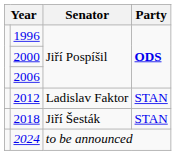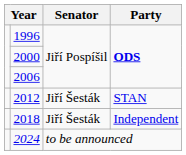(87, 98) Ladislav Faktor -> (73, 98) Jiří Šesták
(151, 118) STAN -> (146, 118) Independent
